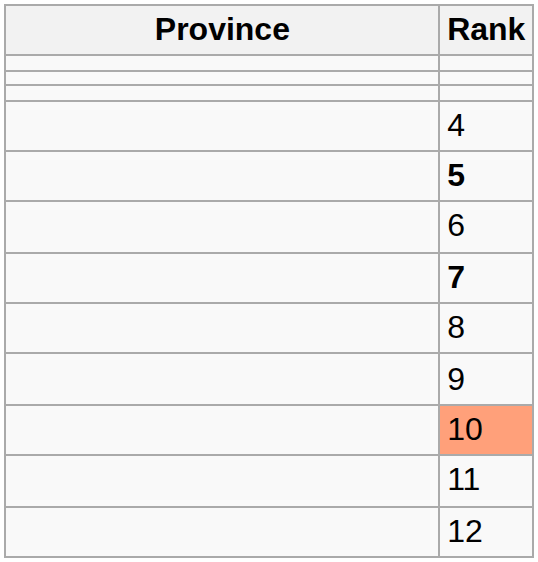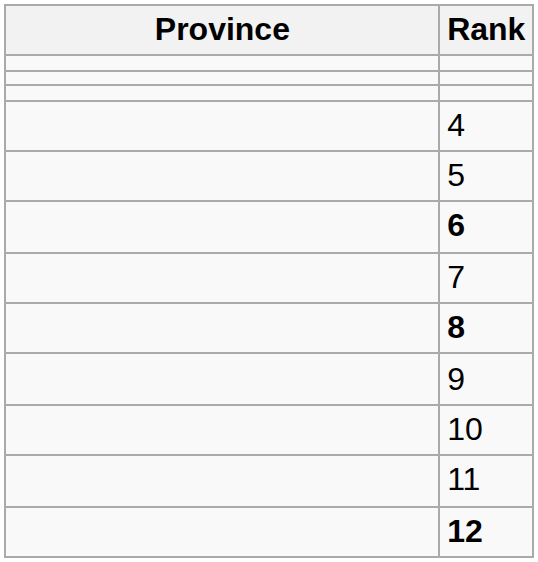(456, 175) bold -> (456, 175) normal
(456, 226) normal -> (456, 226) bold
(456, 277) bold -> (456, 277) normal
(456, 327) normal -> (456, 327) bold
(465, 429) lightsalmon background -> (465, 429) no background
(465, 530) normal -> (465, 530) bold
